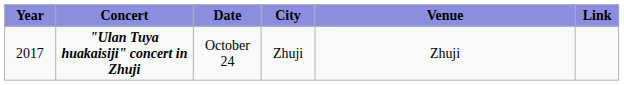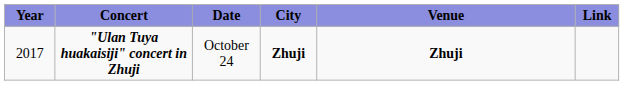(288, 53) normal -> (288, 53) bold
(445, 53) normal -> (446, 53) bold
